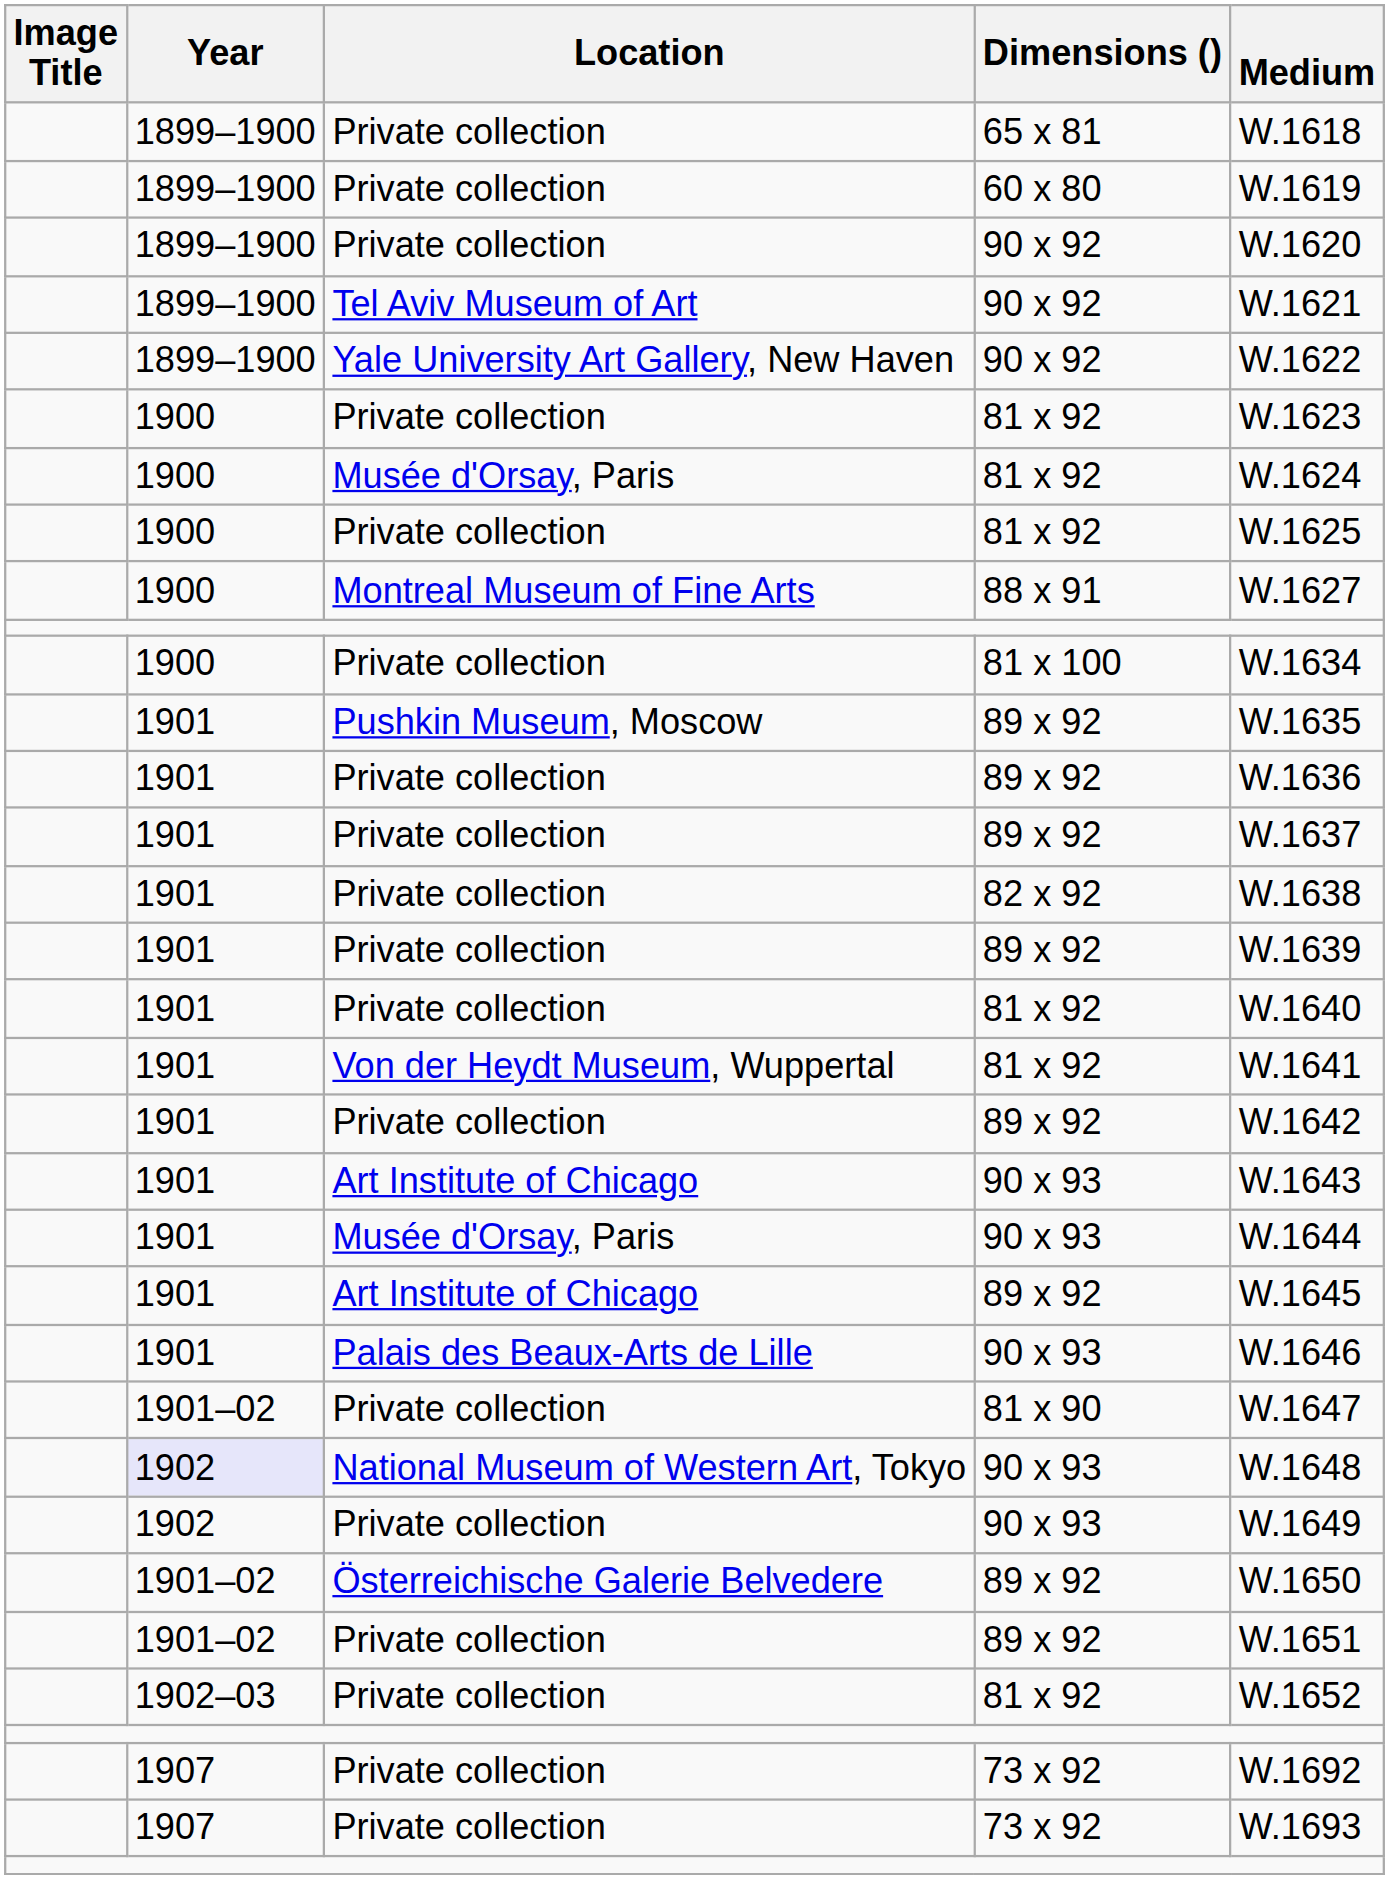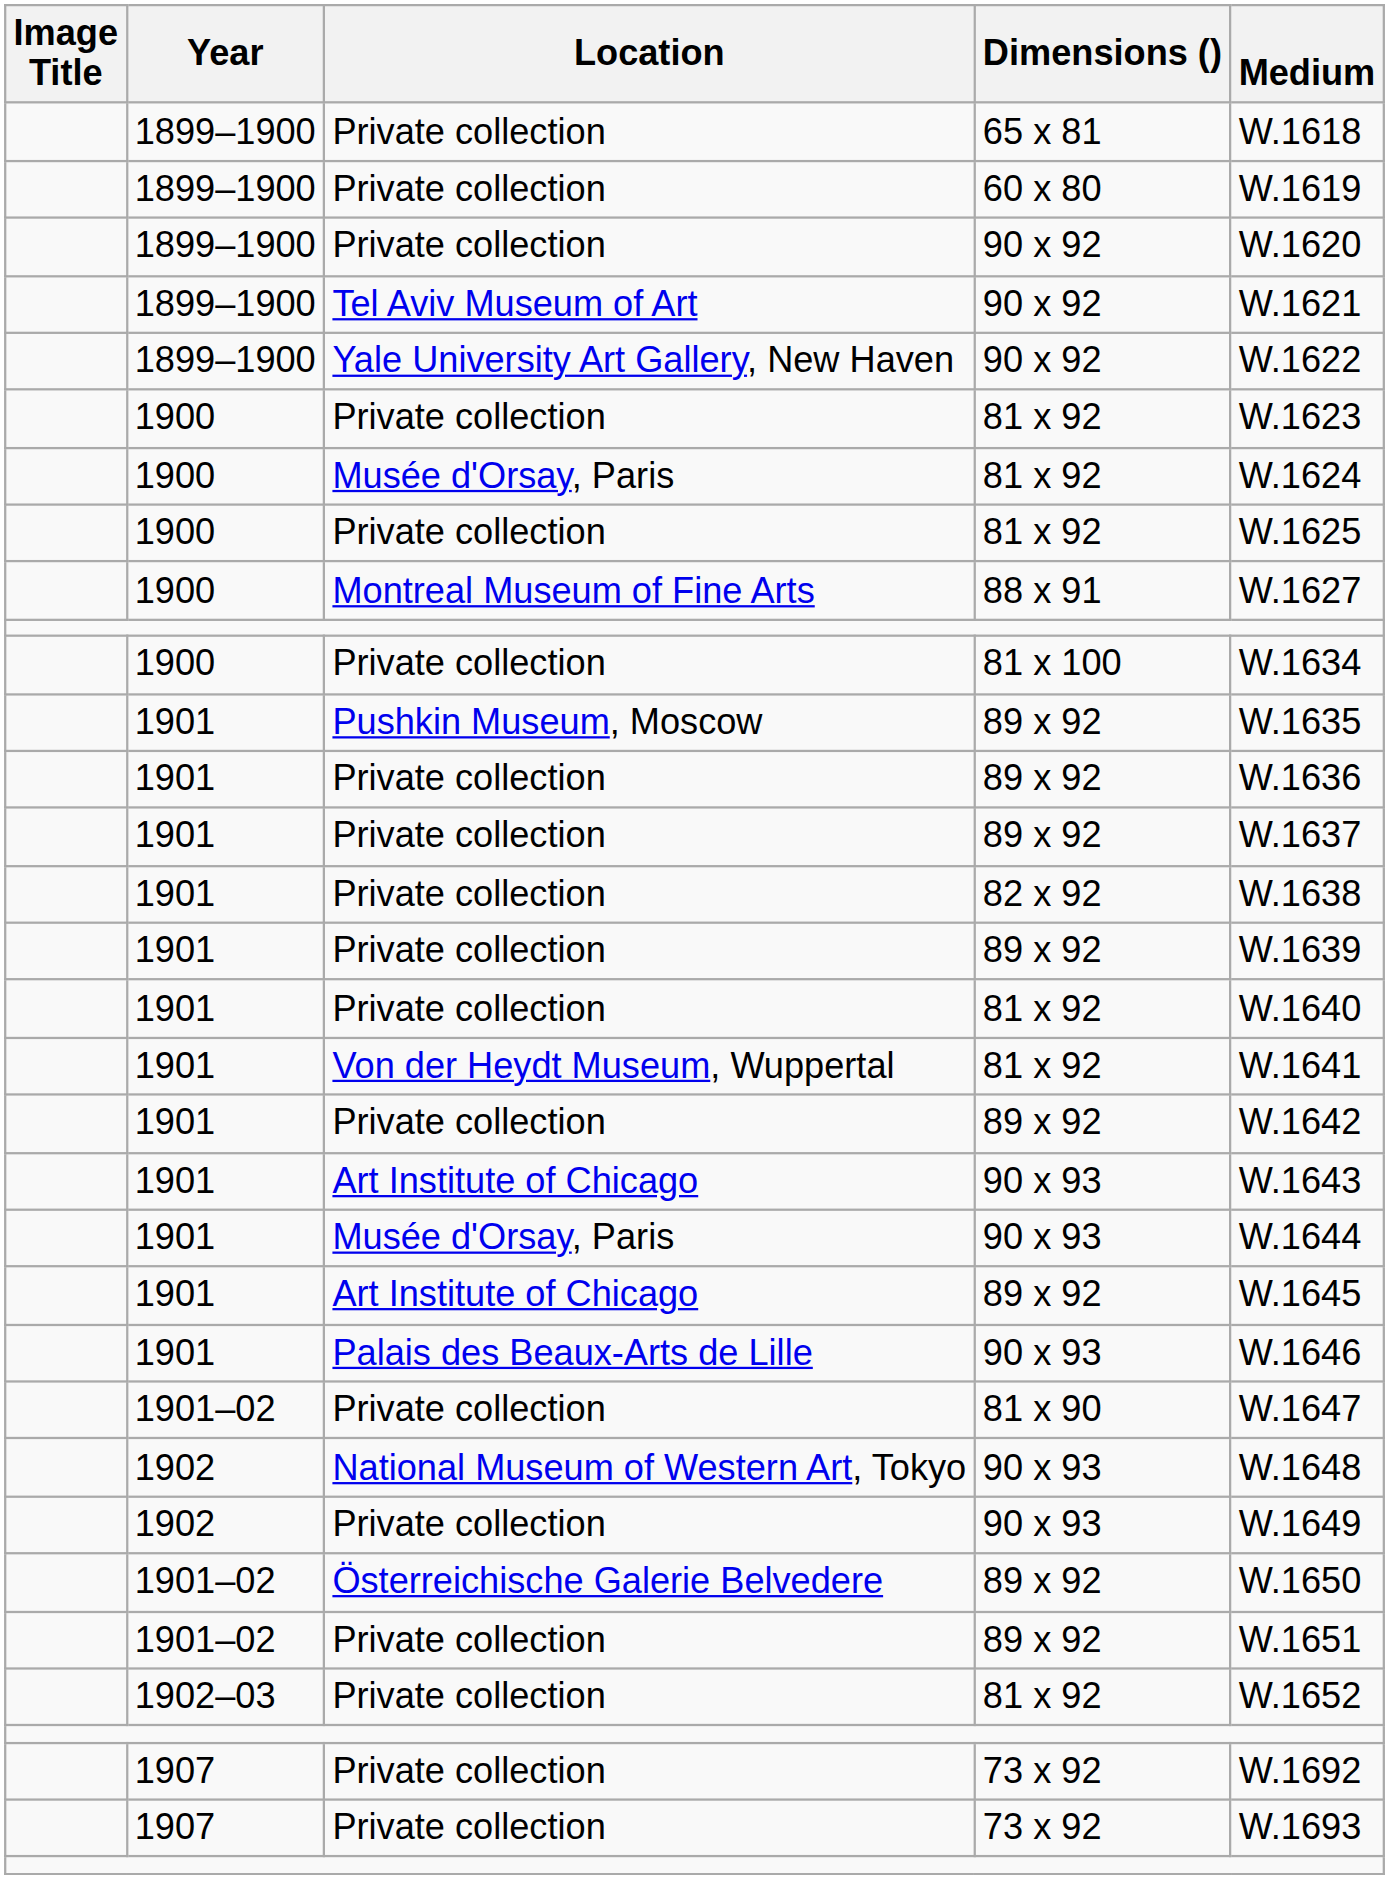(175, 1466) lavender background -> (175, 1466) no background
